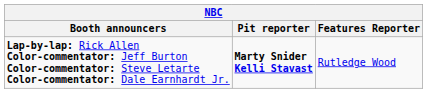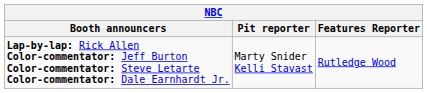(274, 62) bold -> (274, 62) normal
